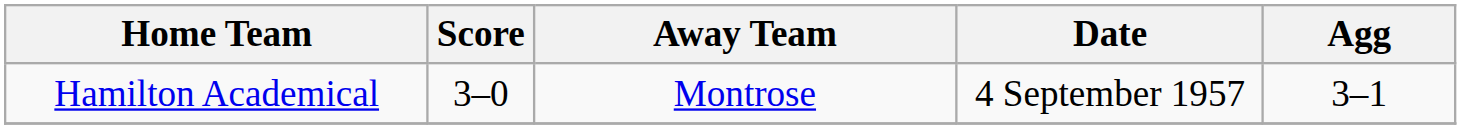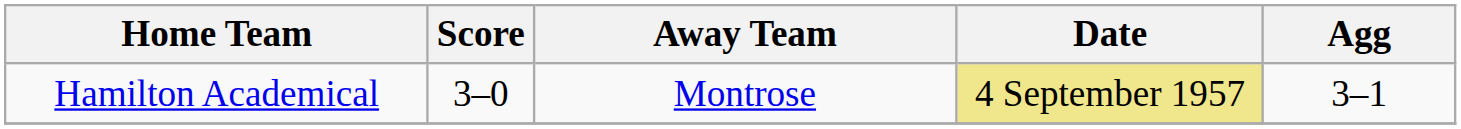(1110, 92) no background -> (1110, 92) khaki background
